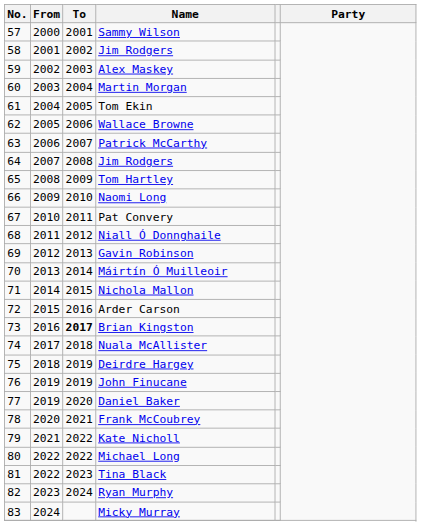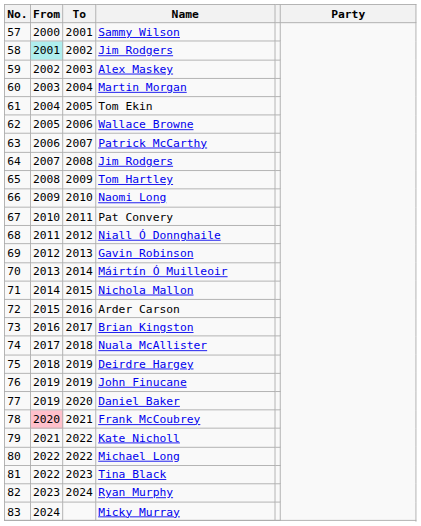(47, 51) no background -> (47, 51) paleturquoise background
(79, 327) bold -> (79, 327) normal
(47, 419) no background -> (47, 419) pink background
